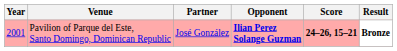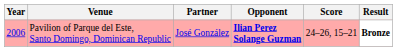(16, 33) 2001 -> (16, 33) 2006
(331, 33) bold -> (331, 33) normal
